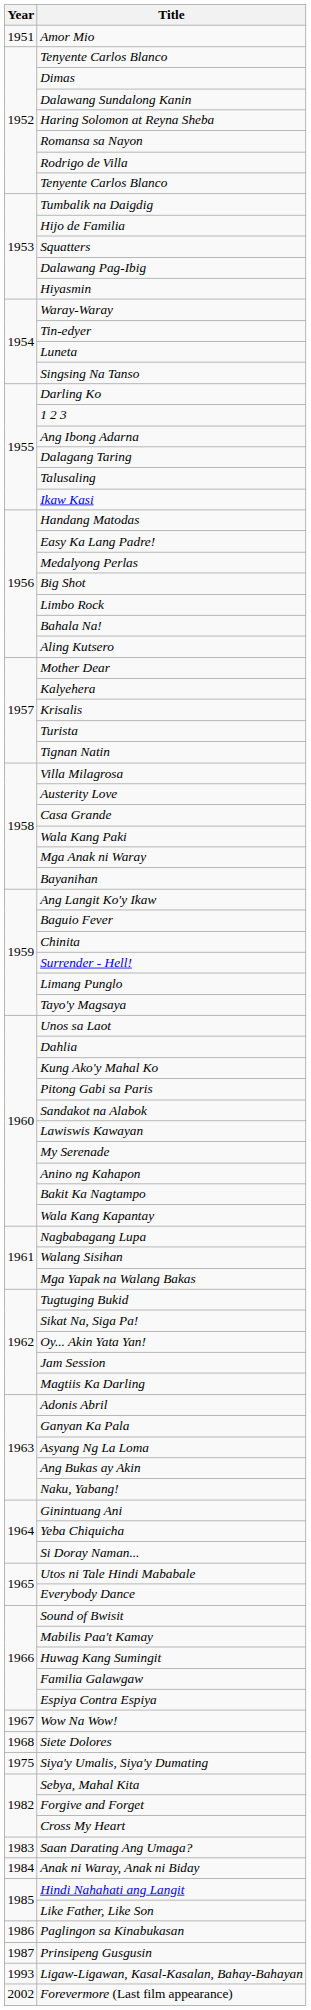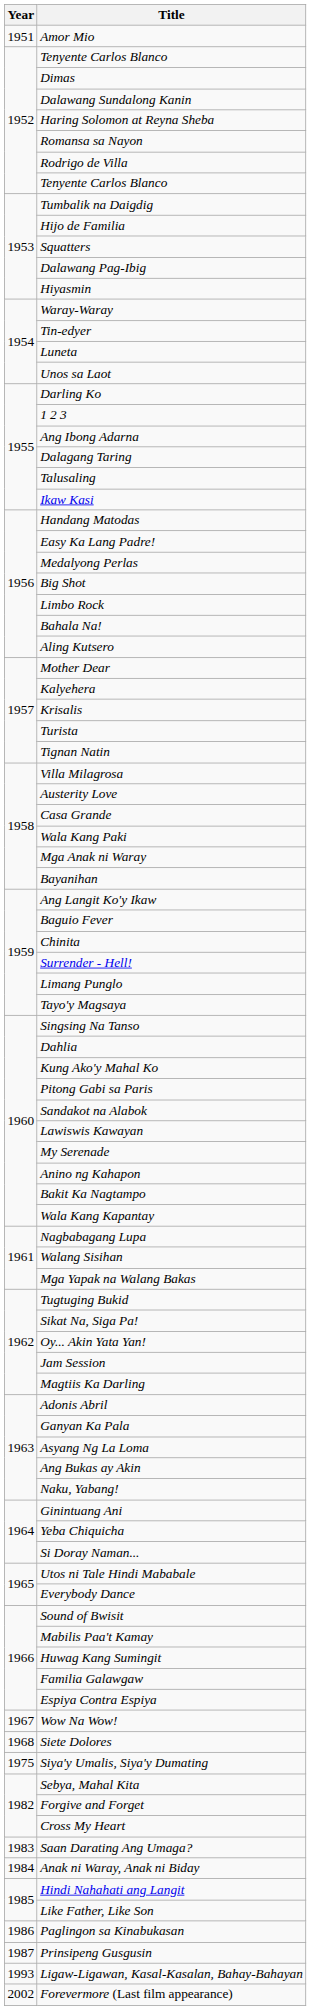(90, 373) Singsing Na Tanso -> (76, 373) Unos sa Laot
(76, 1025) Unos sa Laot -> (90, 1025) Singsing Na Tanso
